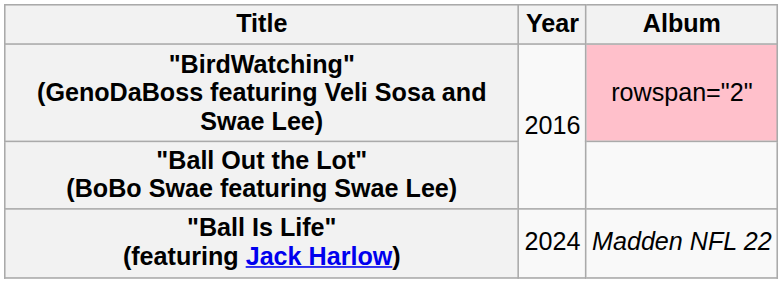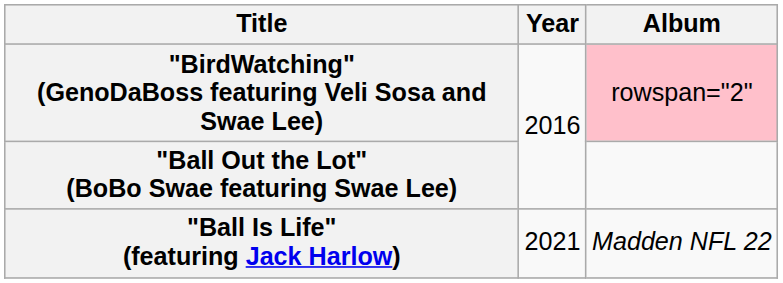(552, 242) 2024 -> (552, 242) 2021
